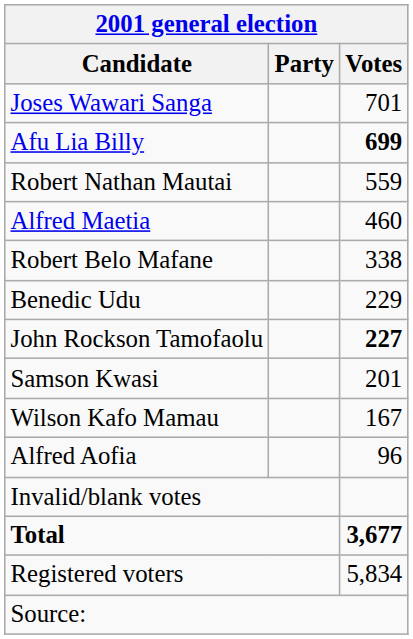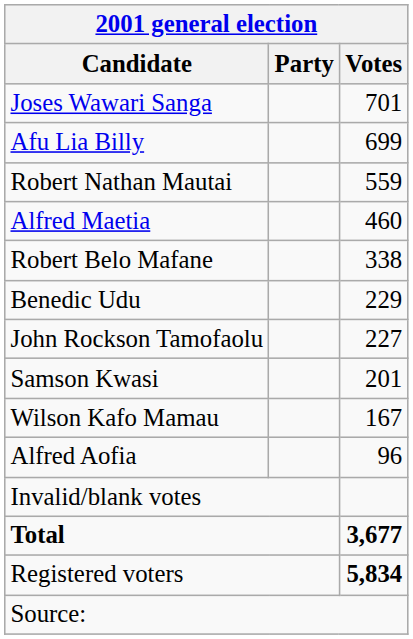(384, 142) bold -> (384, 142) normal
(384, 338) bold -> (384, 338) normal
(374, 574) normal -> (374, 574) bold
